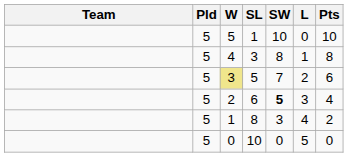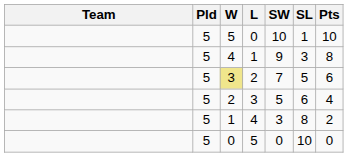columns swapped: (305, 15) <-> (254, 15)
(279, 57) 8 -> (279, 57) 9
(279, 99) bold -> (279, 99) normal
